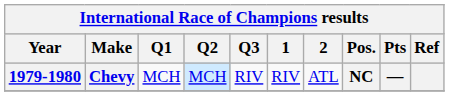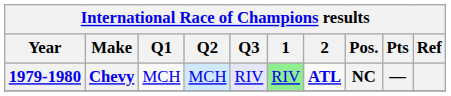(249, 76) no background -> (249, 76) lavender background
(286, 76) no background -> (286, 76) lightgreen background
(323, 76) normal -> (325, 76) bold
